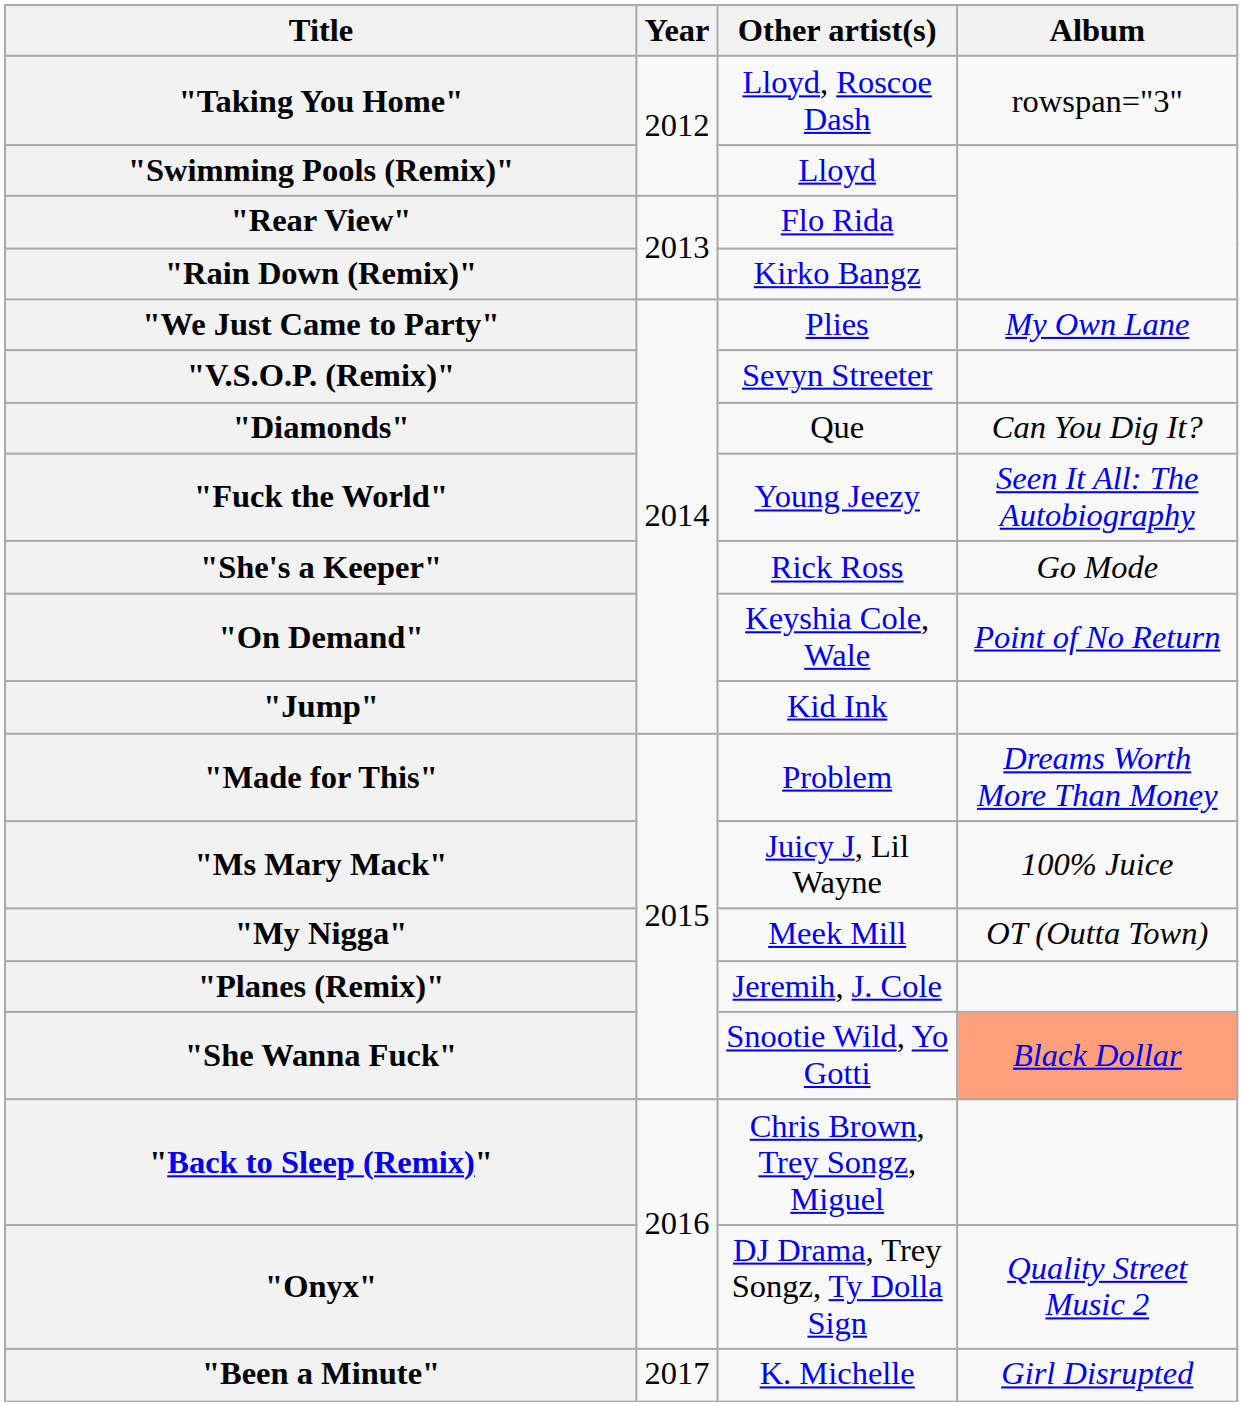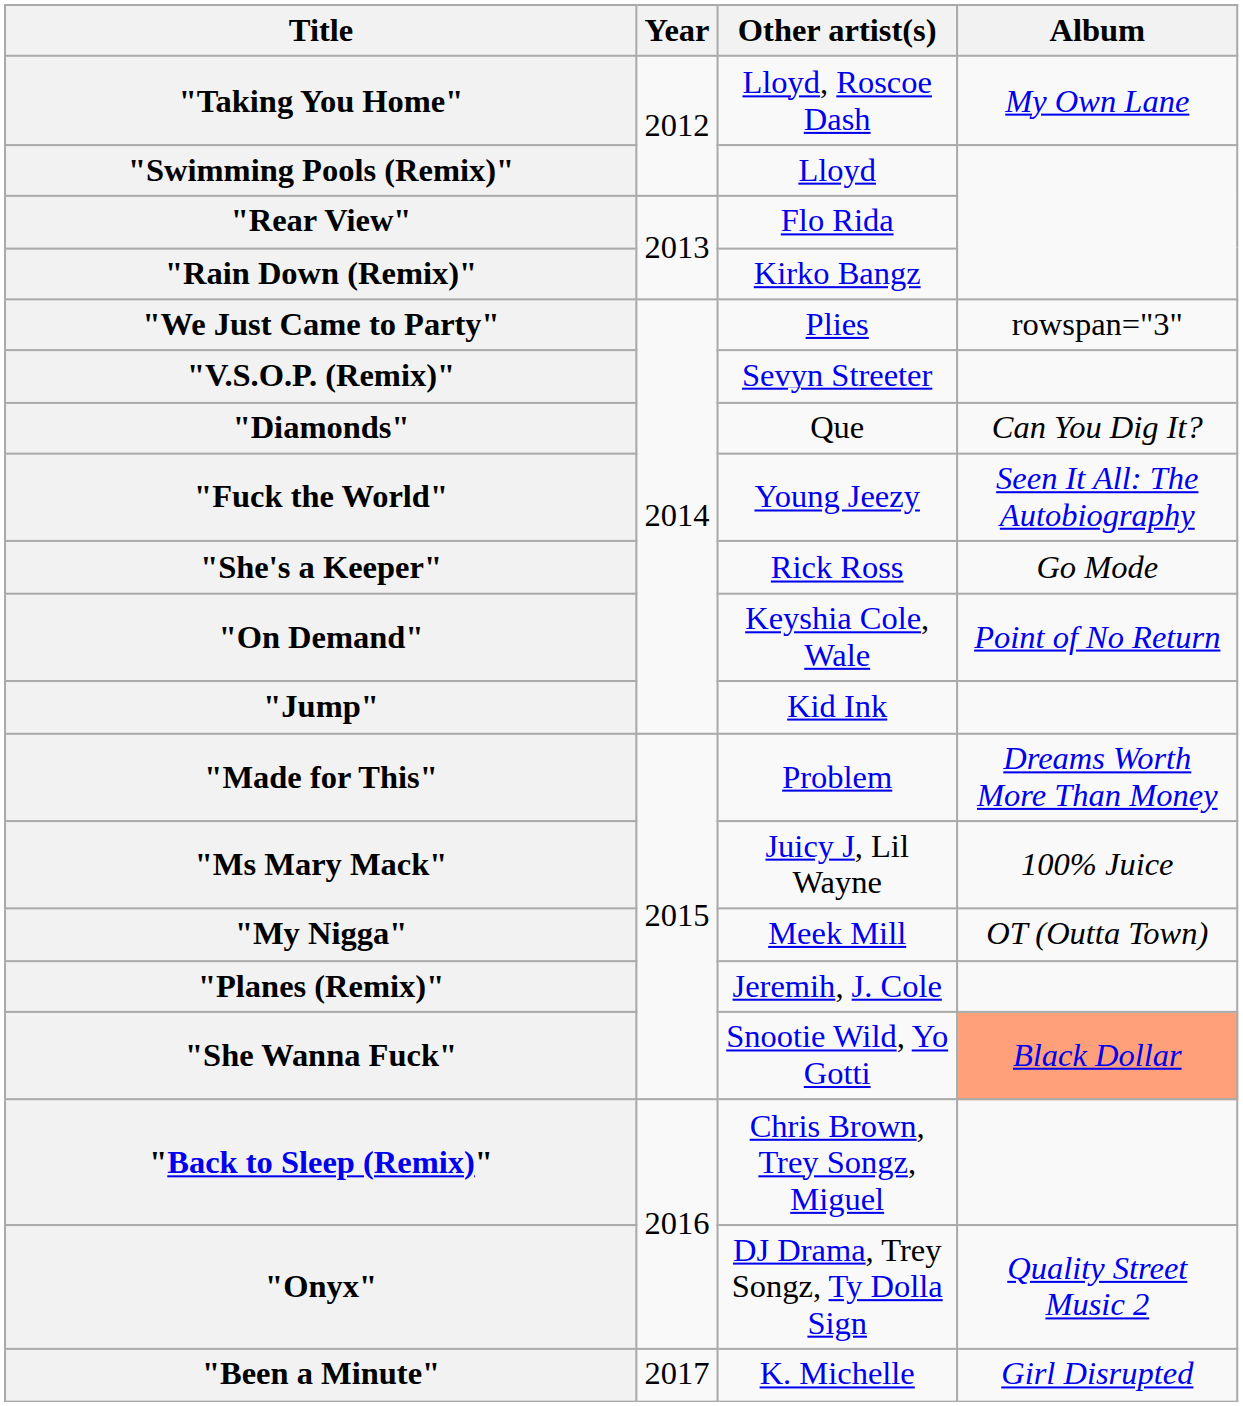(1097, 100) rowspan="3" -> (1097, 100) My Own Lane
(1097, 324) My Own Lane -> (1097, 324) rowspan="3"
